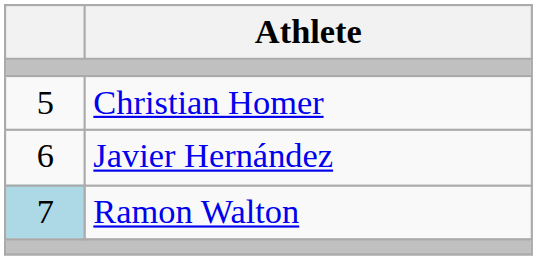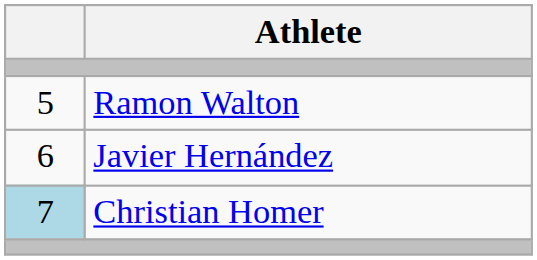(208, 102) Christian Homer -> (196, 102) Ramon Walton
(196, 211) Ramon Walton -> (208, 211) Christian Homer
